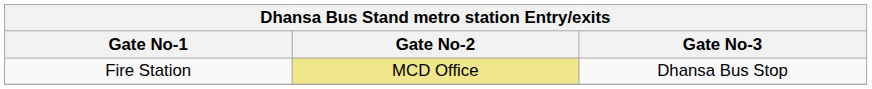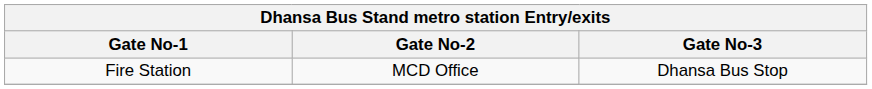(435, 71) khaki background -> (435, 71) no background
